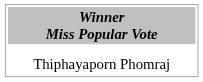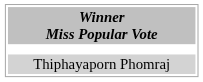(102, 64) no background -> (102, 64) lightgrey background
